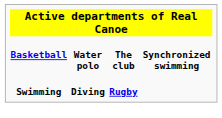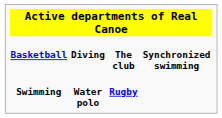(88, 61) Water polo -> (88, 55) Diving
(88, 92) Diving -> (88, 97) Water polo
